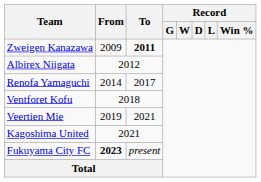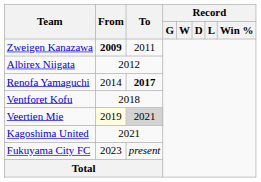(111, 47) normal -> (111, 47) bold
(145, 47) bold -> (145, 47) normal
(145, 82) normal -> (145, 82) bold
(111, 116) no background -> (111, 116) lightyellow background
(145, 116) no background -> (145, 116) lightgrey background
(111, 151) bold -> (111, 151) normal
